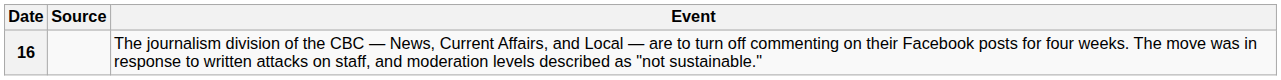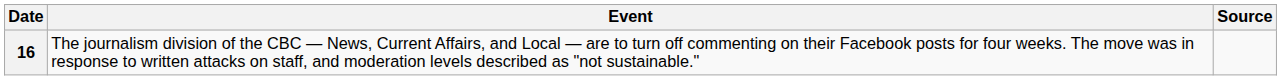columns swapped: (693, 17) <-> (79, 17)
